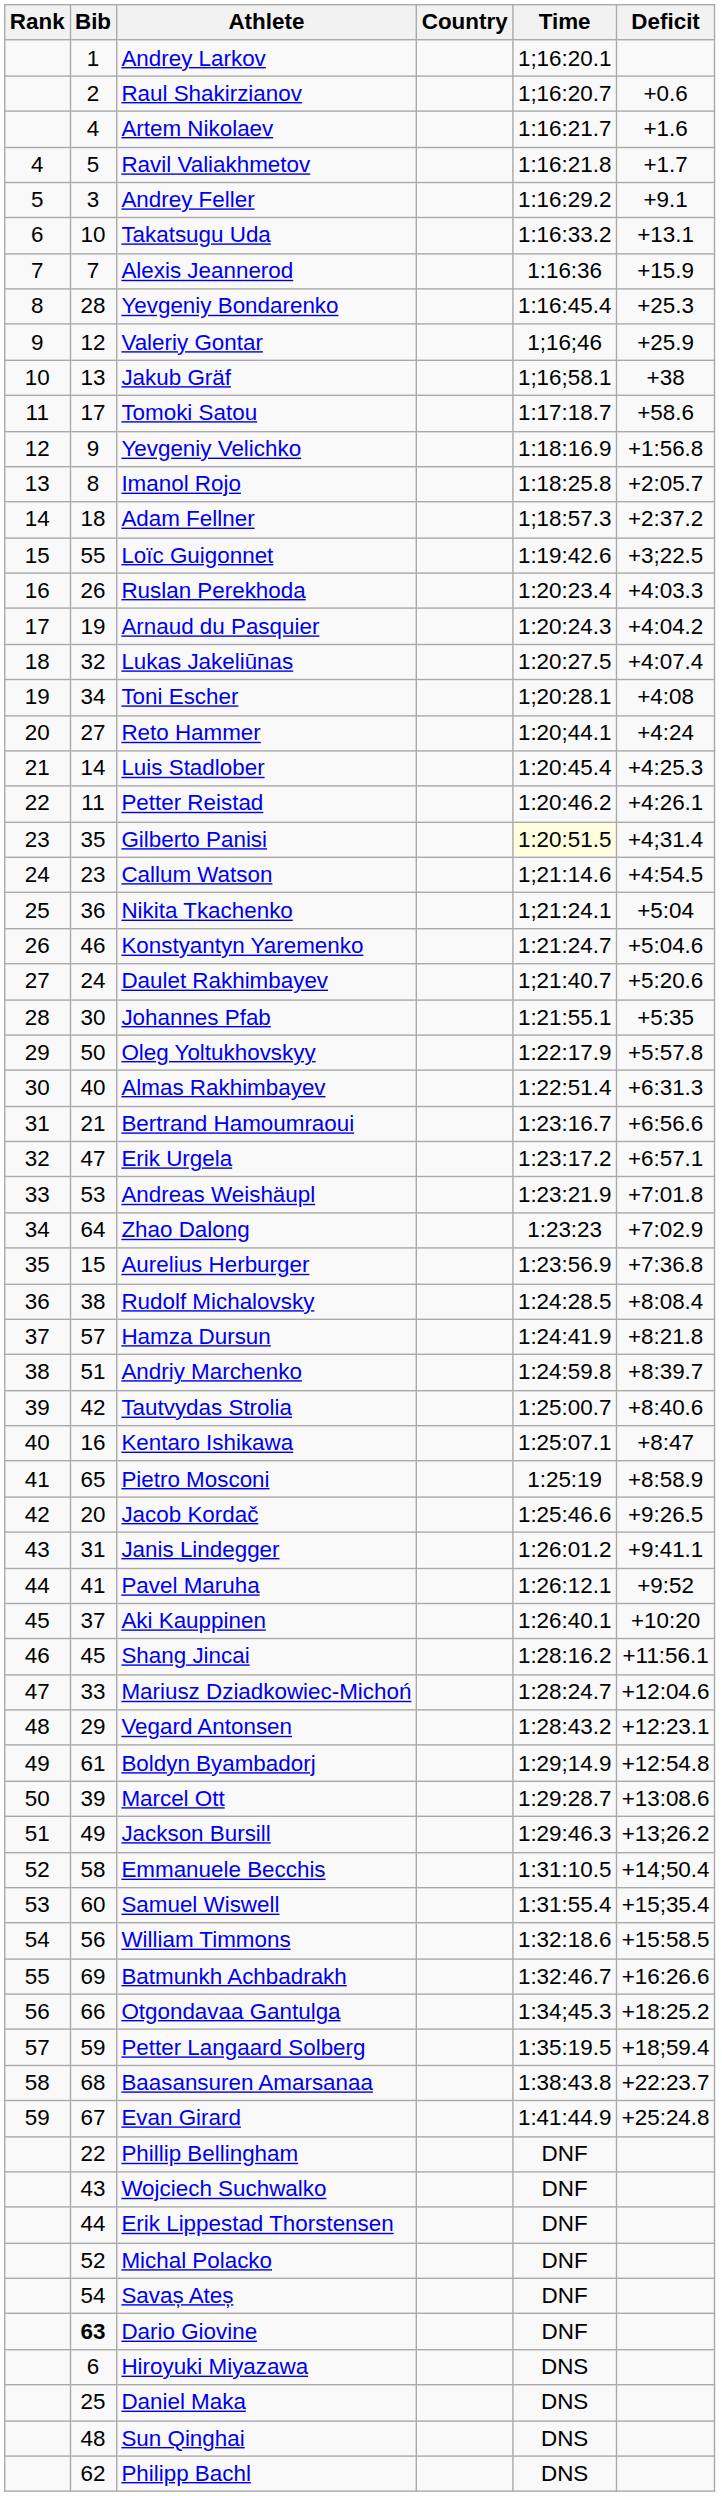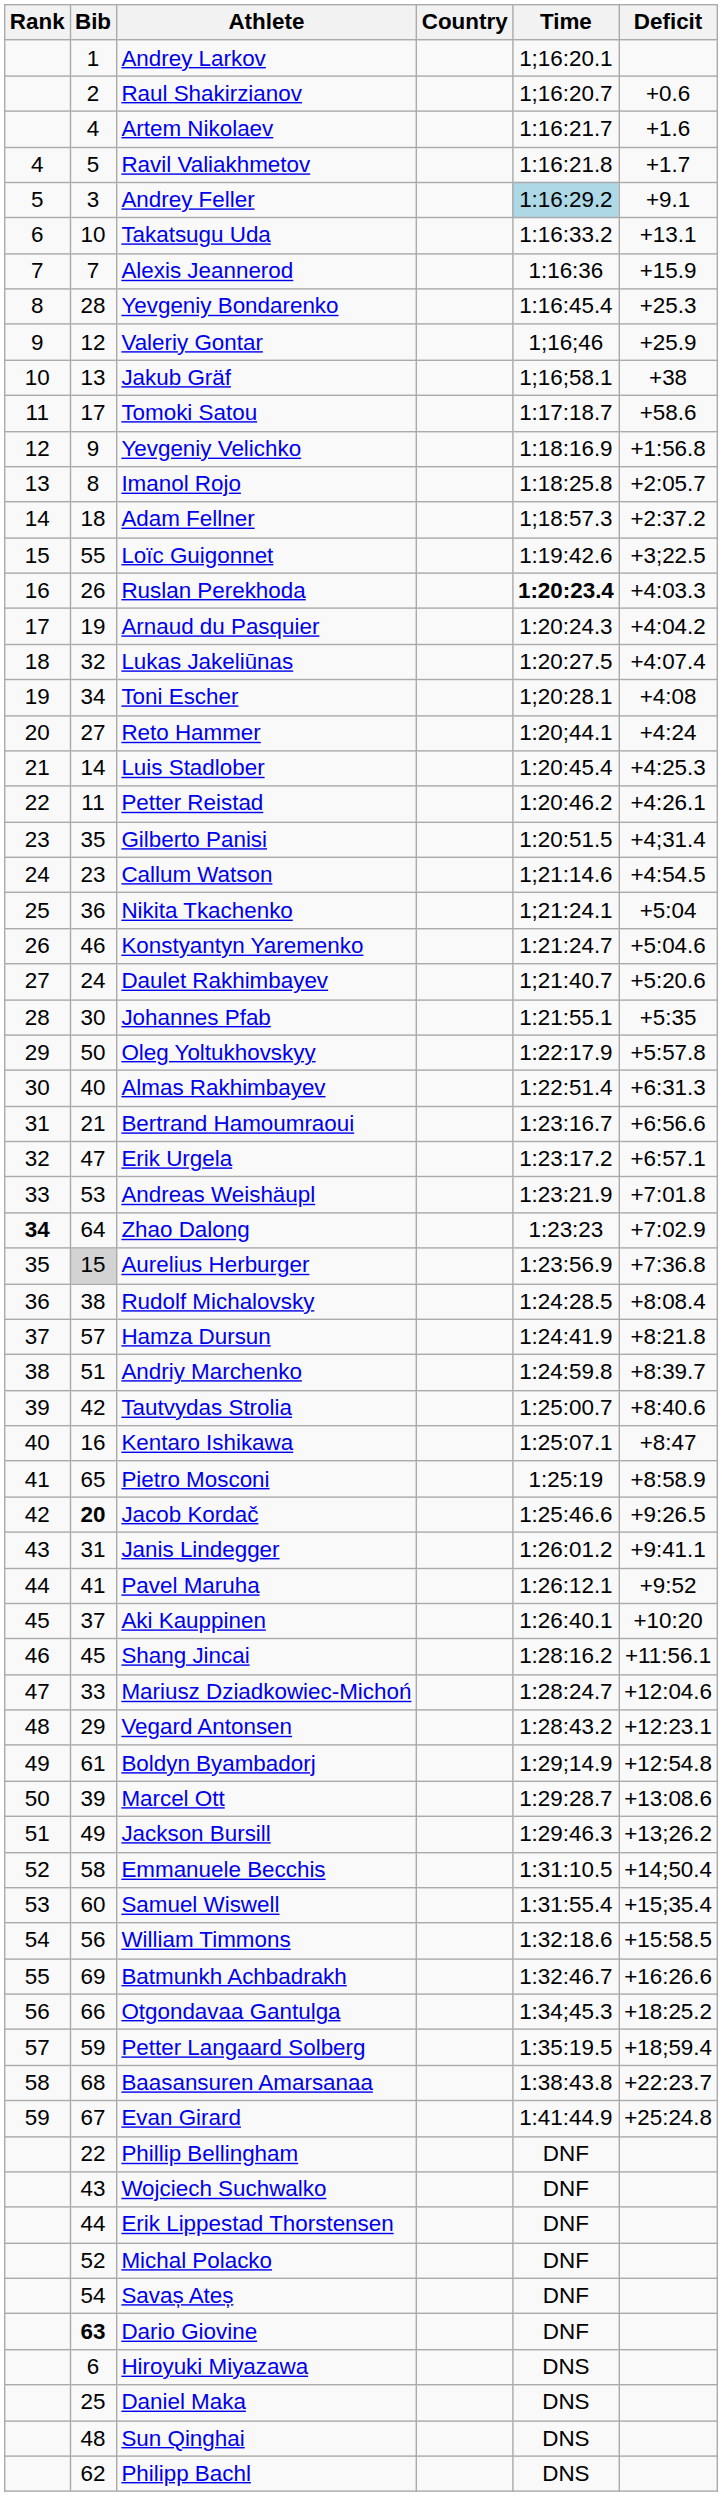(565, 199) no background -> (566, 199) lightblue background
(565, 590) normal -> (566, 590) bold
(565, 839) lightyellow background -> (566, 839) no background
(37, 1230) normal -> (37, 1230) bold
(93, 1265) no background -> (93, 1265) lightgrey background
(93, 1514) normal -> (93, 1514) bold
